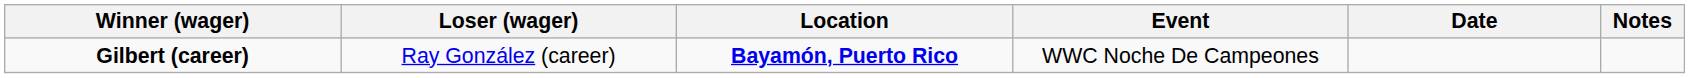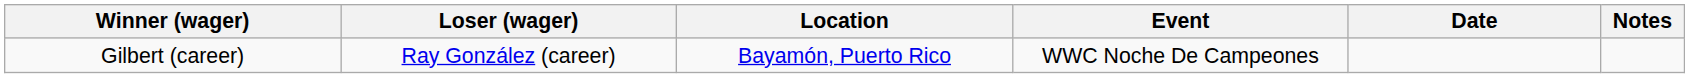(173, 55) bold -> (173, 55) normal
(845, 55) bold -> (845, 55) normal
